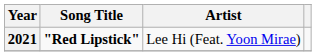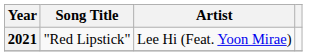(92, 39) bold -> (87, 39) normal
